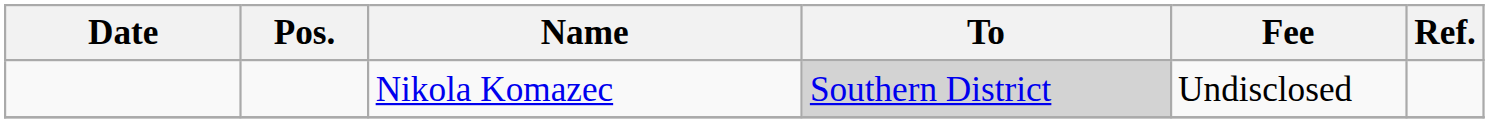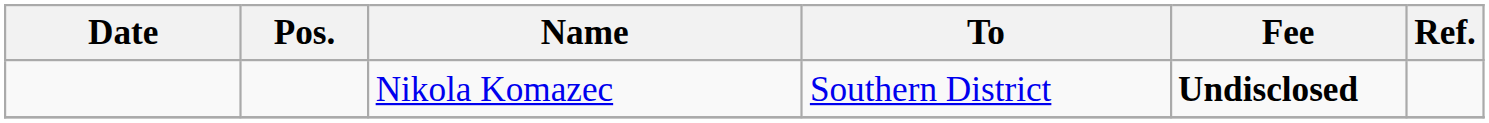(931, 88) lightgrey background -> (931, 88) no background
(1265, 88) normal -> (1268, 88) bold
